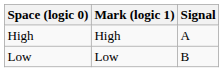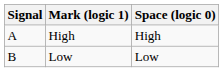columns swapped: (198, 14) <-> (48, 14)
